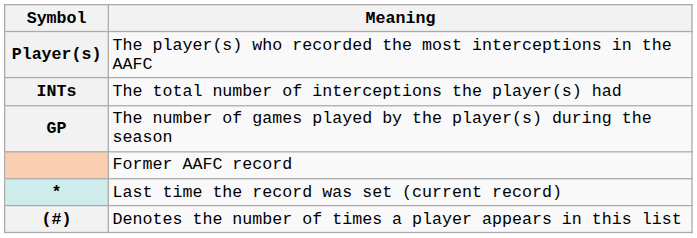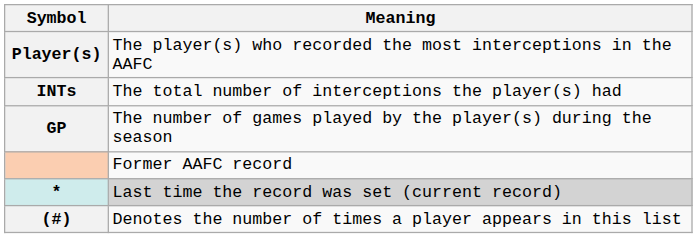(337, 192) no background -> (337, 192) lightgrey background
